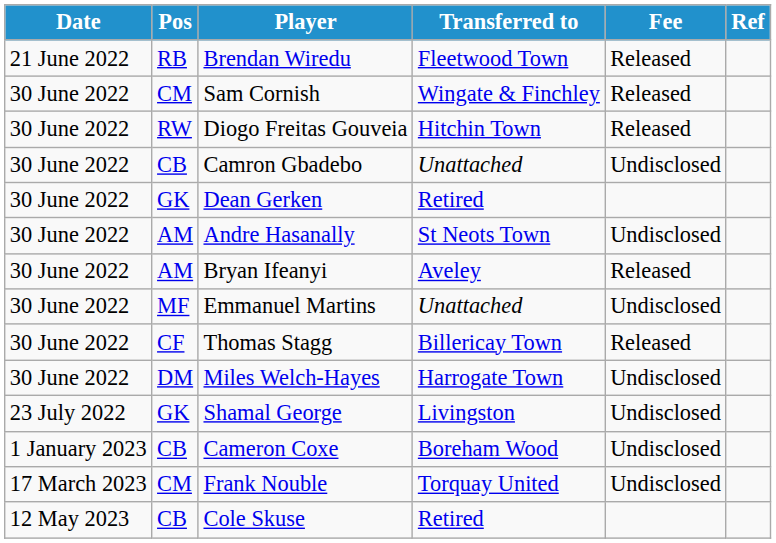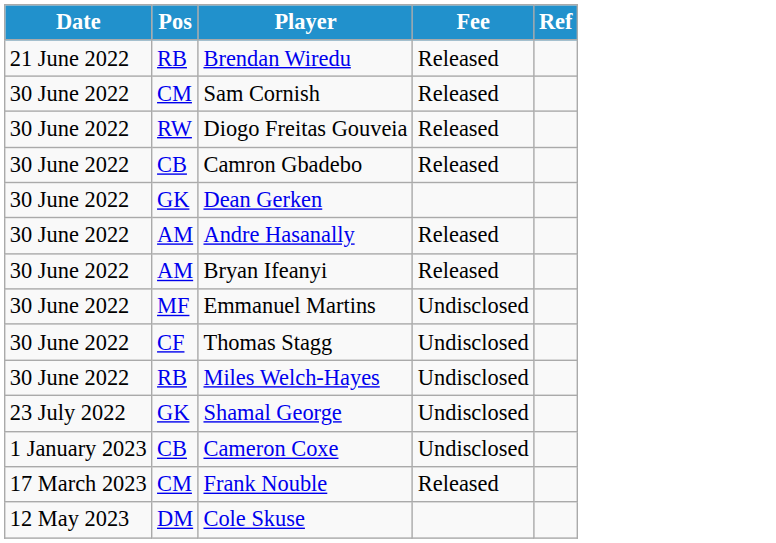- column: (509, 22)
(666, 164) Undisclosed -> (458, 164) Released
(666, 235) Undisclosed -> (458, 235) Released
(651, 341) Released -> (473, 341) Undisclosed
(175, 377) DM -> (172, 377) RB
(666, 484) Undisclosed -> (458, 484) Released
(172, 519) CB -> (175, 519) DM
